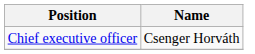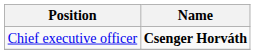(192, 37) normal -> (195, 37) bold
